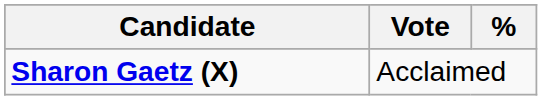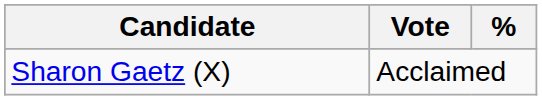(125, 71) bold -> (121, 71) normal
